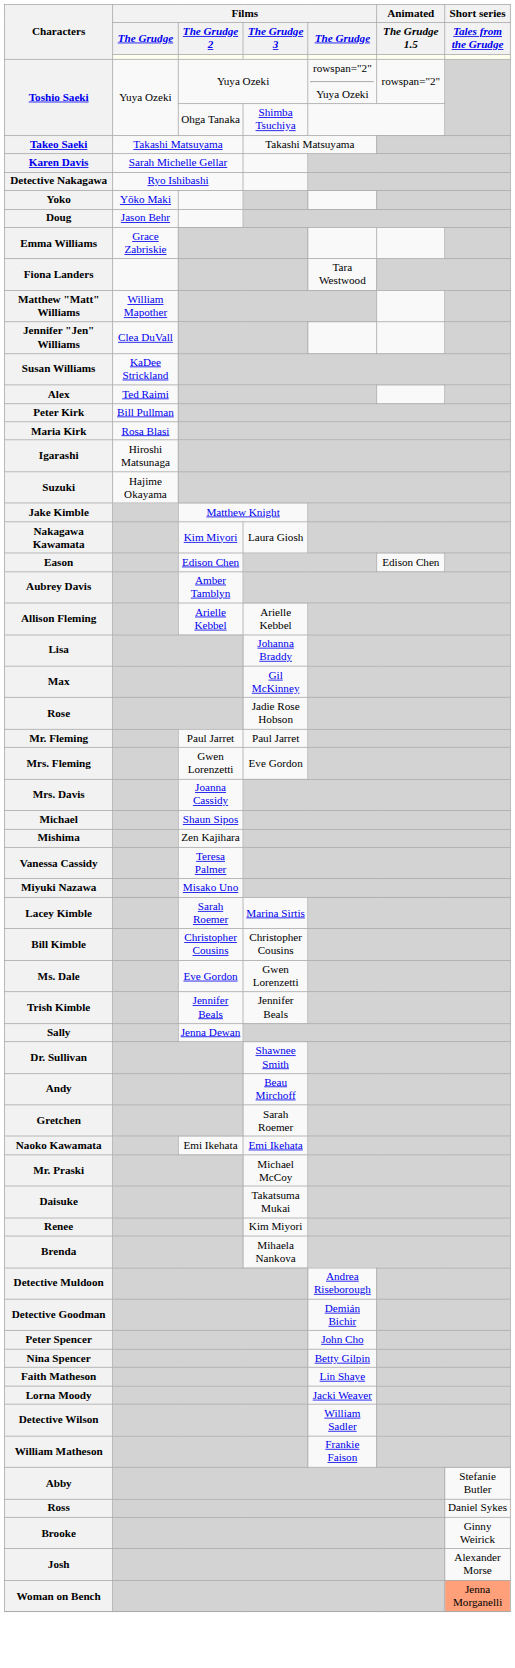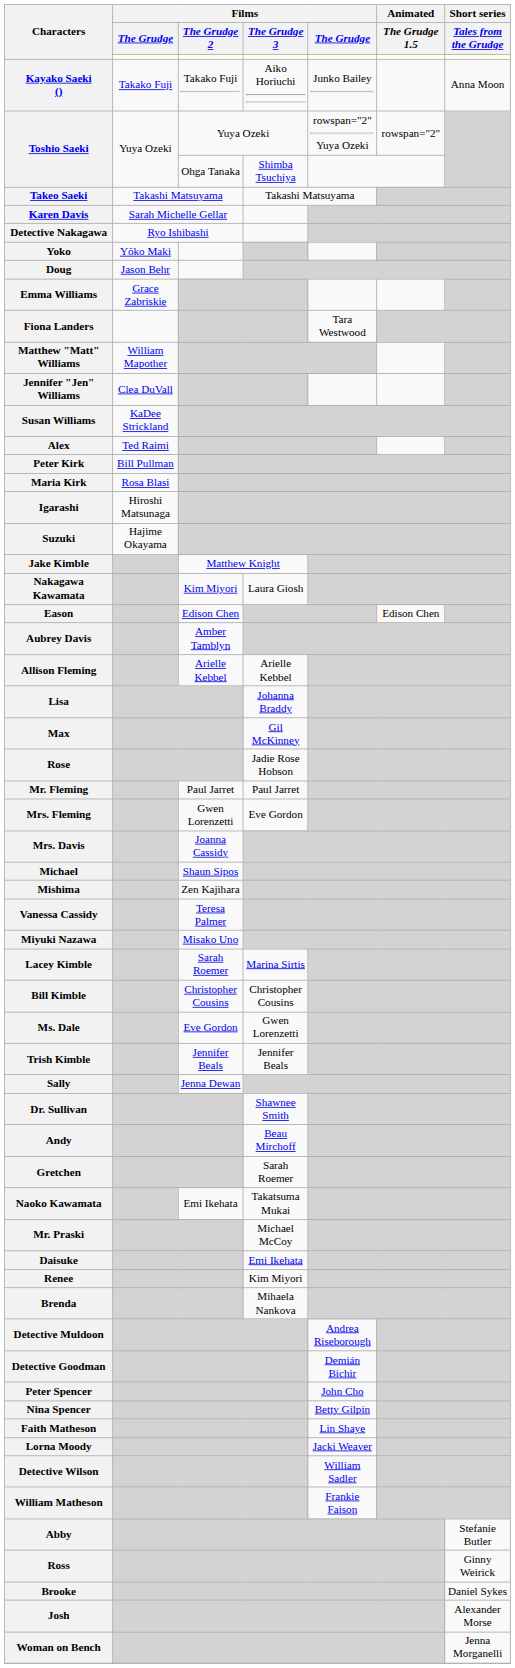+ row: (59, 85)
(276, 1145) Emi Ikehata -> (276, 1203) Takatsuma Mukai
(276, 1201) Takatsuma Mukai -> (276, 1259) Emi Ikehata
(478, 1507) Daniel Sykes -> (478, 1565) Ginny Weirick
(478, 1532) Ginny Weirick -> (478, 1590) Daniel Sykes
(478, 1595) lightsalmon background -> (478, 1647) no background
